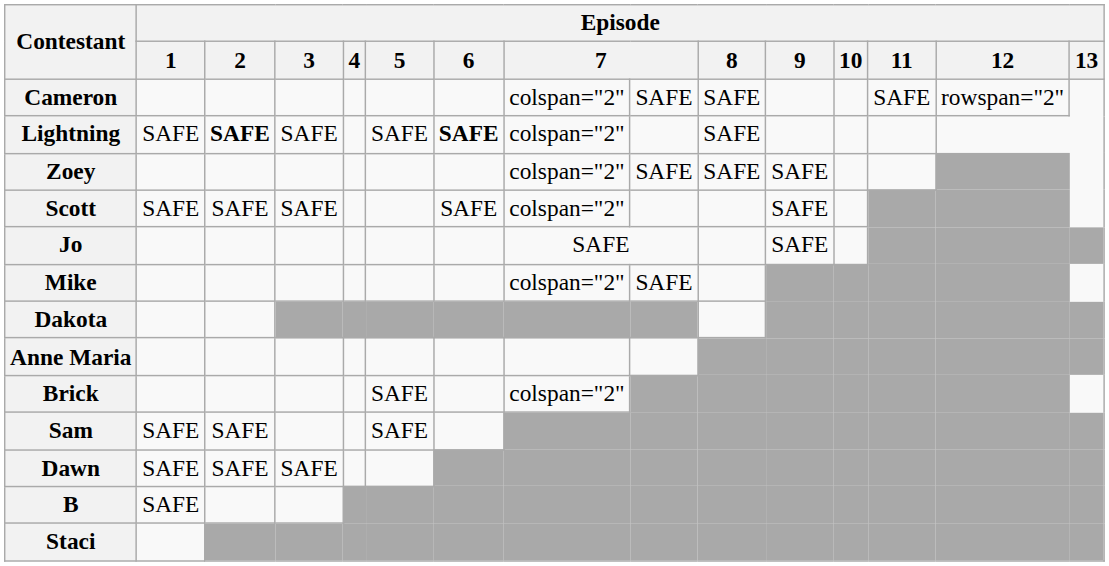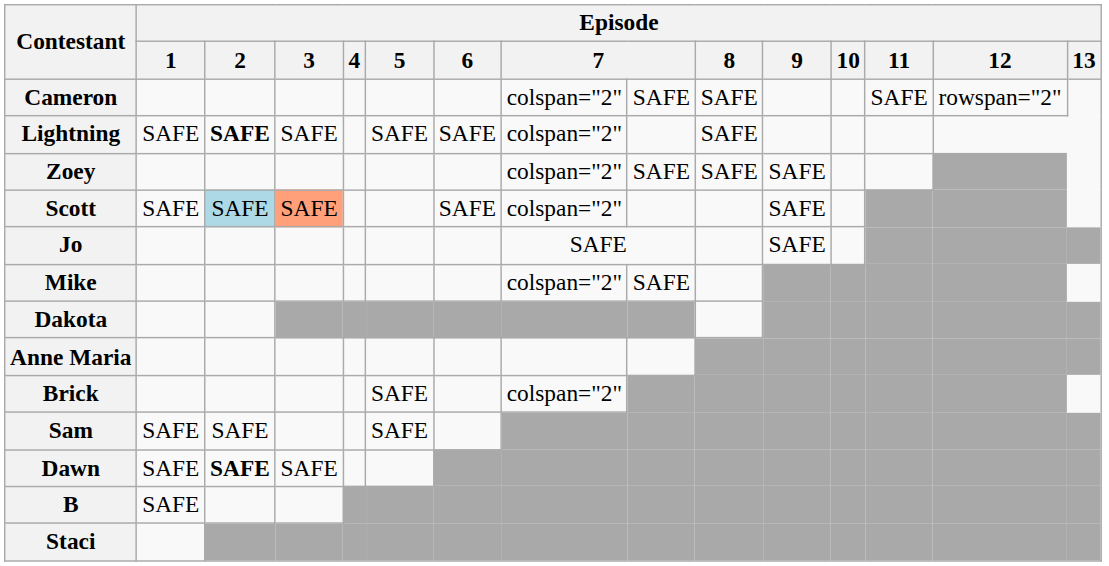(469, 134) bold -> (467, 134) normal
(240, 208) no background -> (240, 208) lightblue background
(309, 208) no background -> (309, 208) lightsalmon background
(240, 467) normal -> (240, 467) bold
